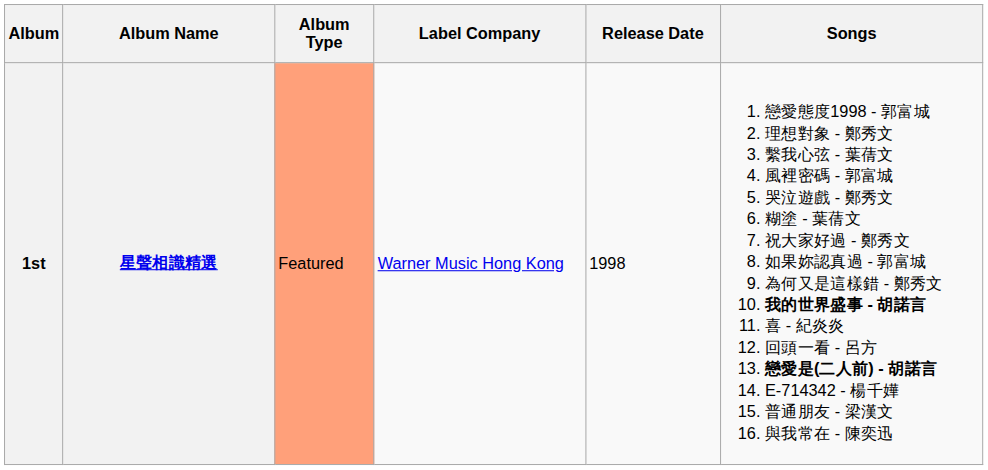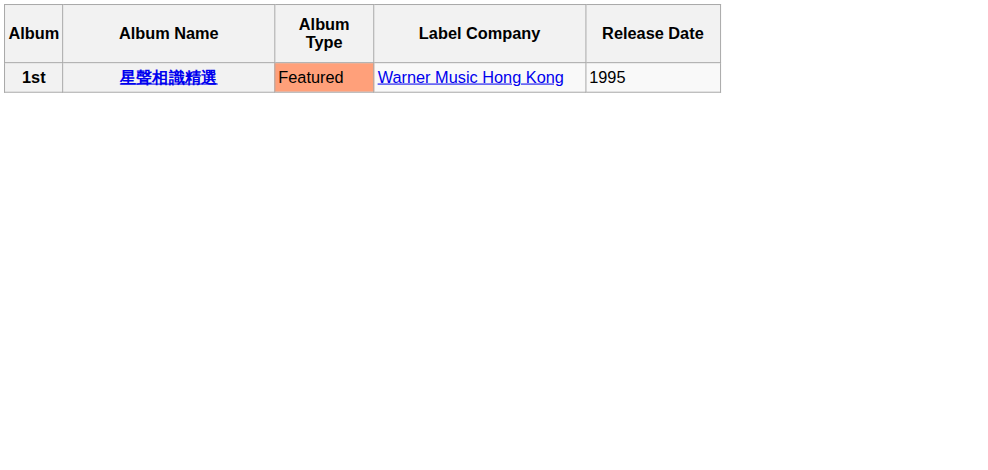- column: (852, 33)
(607, 263) 1998 -> (607, 77) 1995
